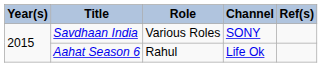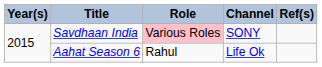(183, 33) no background -> (183, 33) pink background
